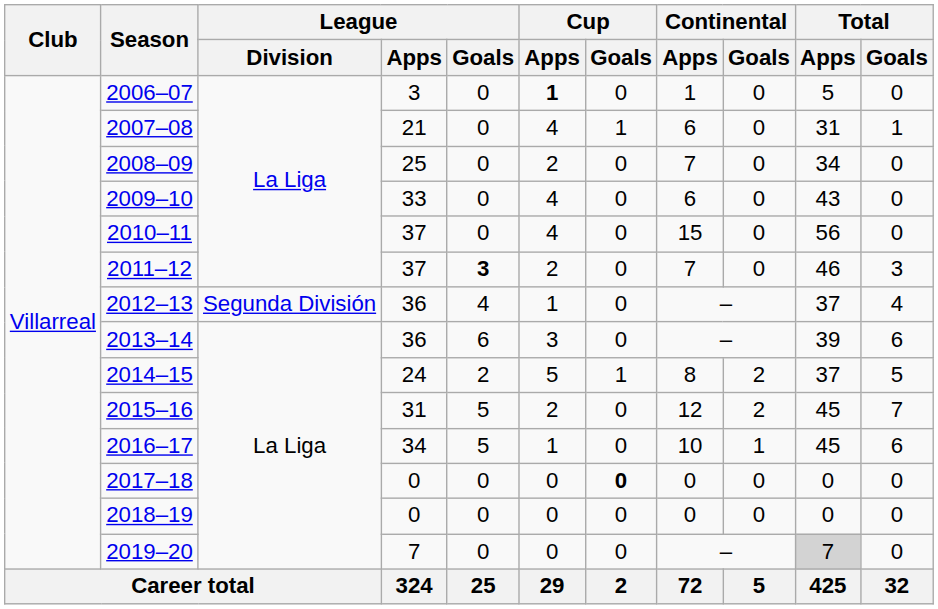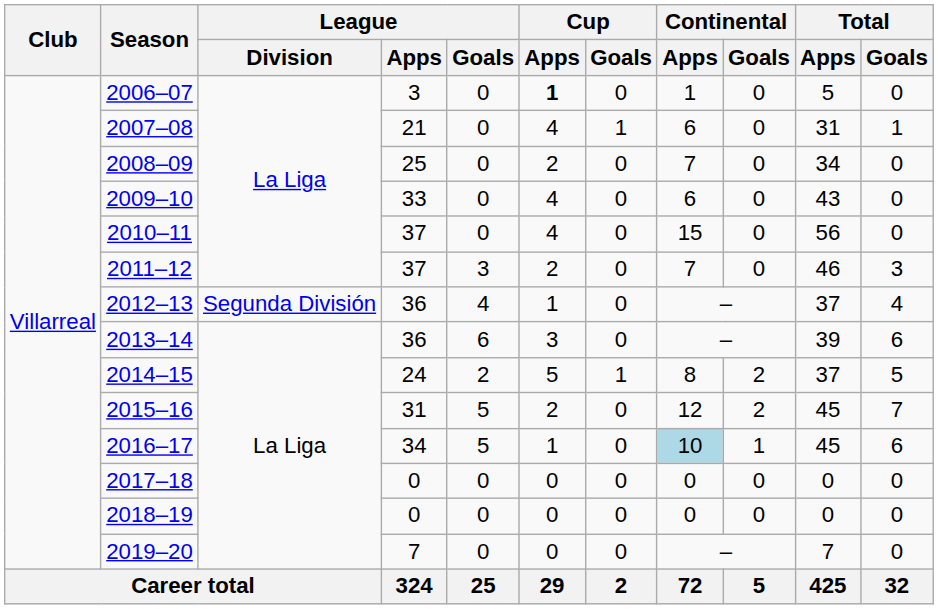(483, 269) bold -> (483, 269) normal
(690, 445) no background -> (690, 445) lightblue background
(621, 480) bold -> (621, 480) normal
(828, 551) lightgrey background -> (828, 551) no background
